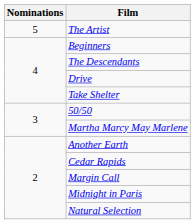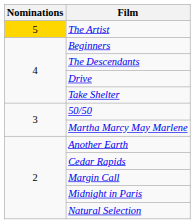(35, 29) no background -> (35, 29) gold background
